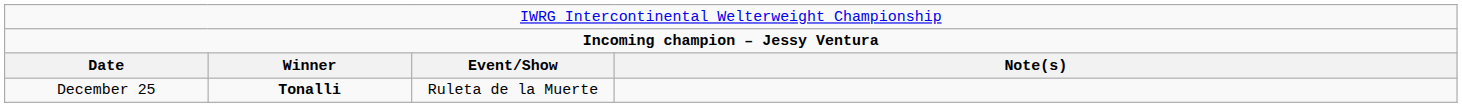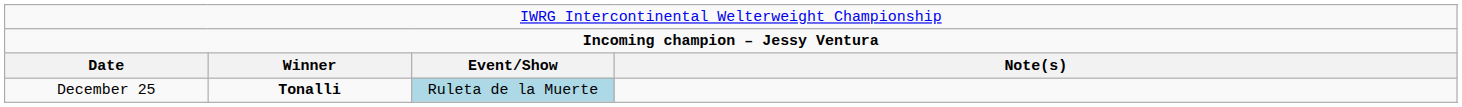(513, 90) no background -> (513, 90) lightblue background
